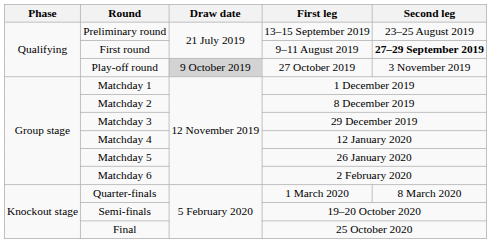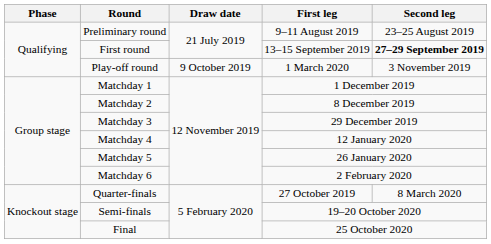(317, 31) 13–15 September 2019 -> (317, 31) 9–11 August 2019
(317, 49) 9–11 August 2019 -> (317, 49) 13–15 September 2019
(215, 67) lightgrey background -> (215, 67) no background
(317, 67) 27 October 2019 -> (317, 67) 1 March 2020
(317, 193) 1 March 2020 -> (317, 193) 27 October 2019
